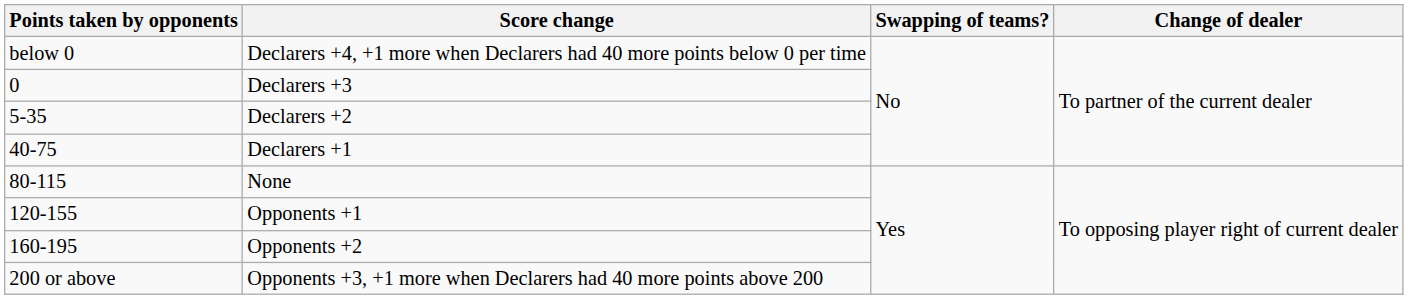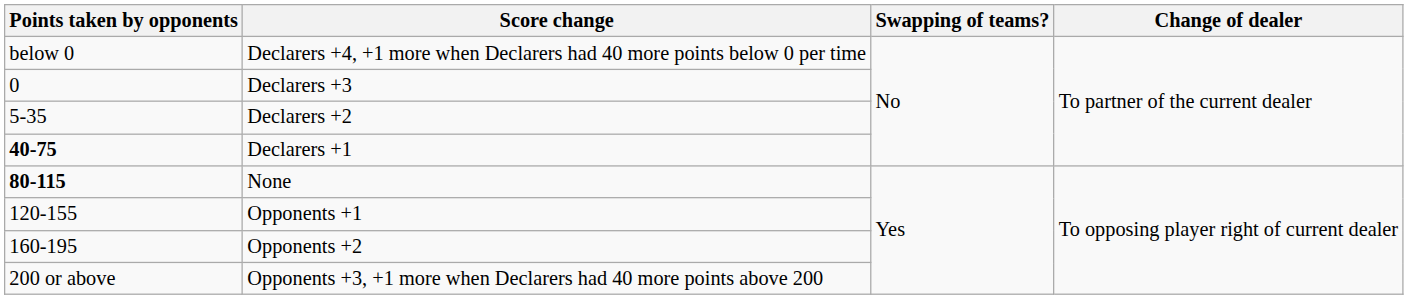(33, 149) normal -> (33, 149) bold
(38, 181) normal -> (38, 181) bold
